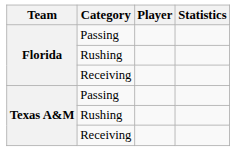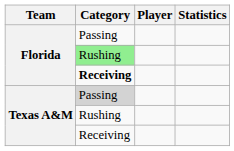(101, 55) no background -> (100, 55) lightgreen background
(106, 75) normal -> (105, 75) bold
(99, 95) no background -> (98, 95) lightgrey background
